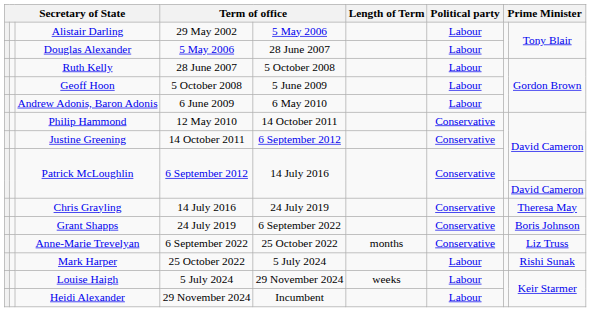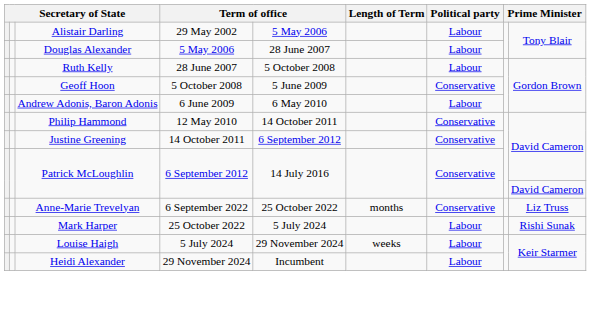(465, 85) Labour -> (465, 85) Conservative
- row: (87, 207)
- row: (87, 225)
